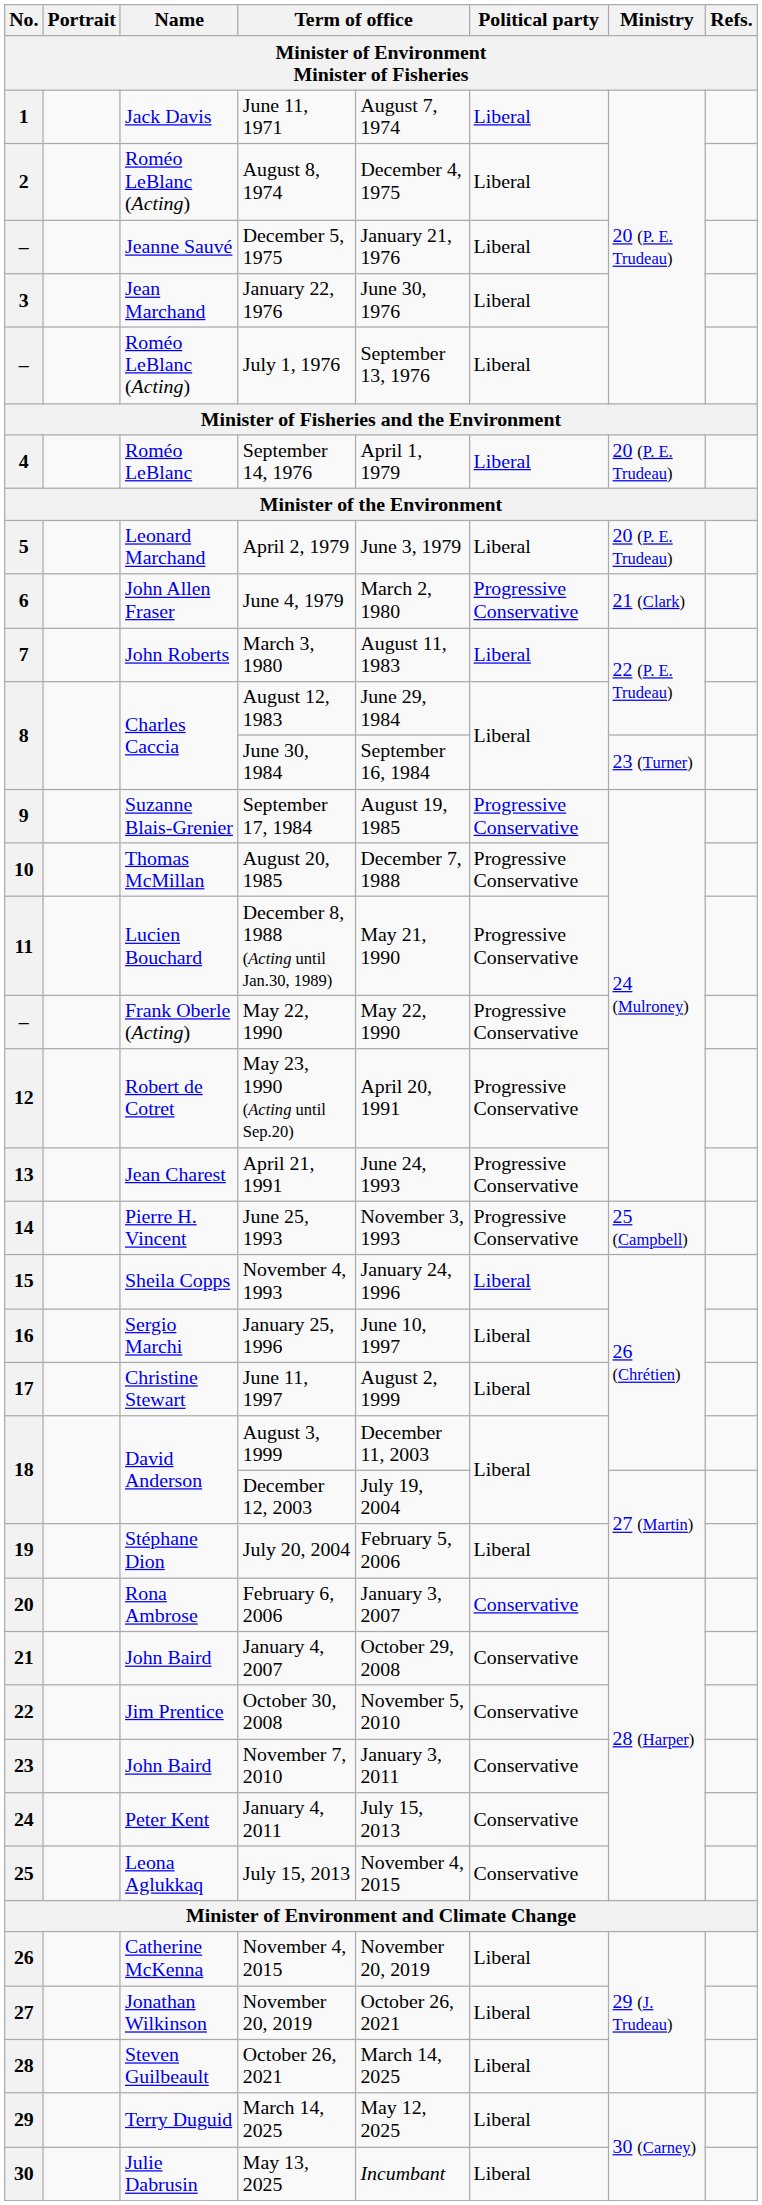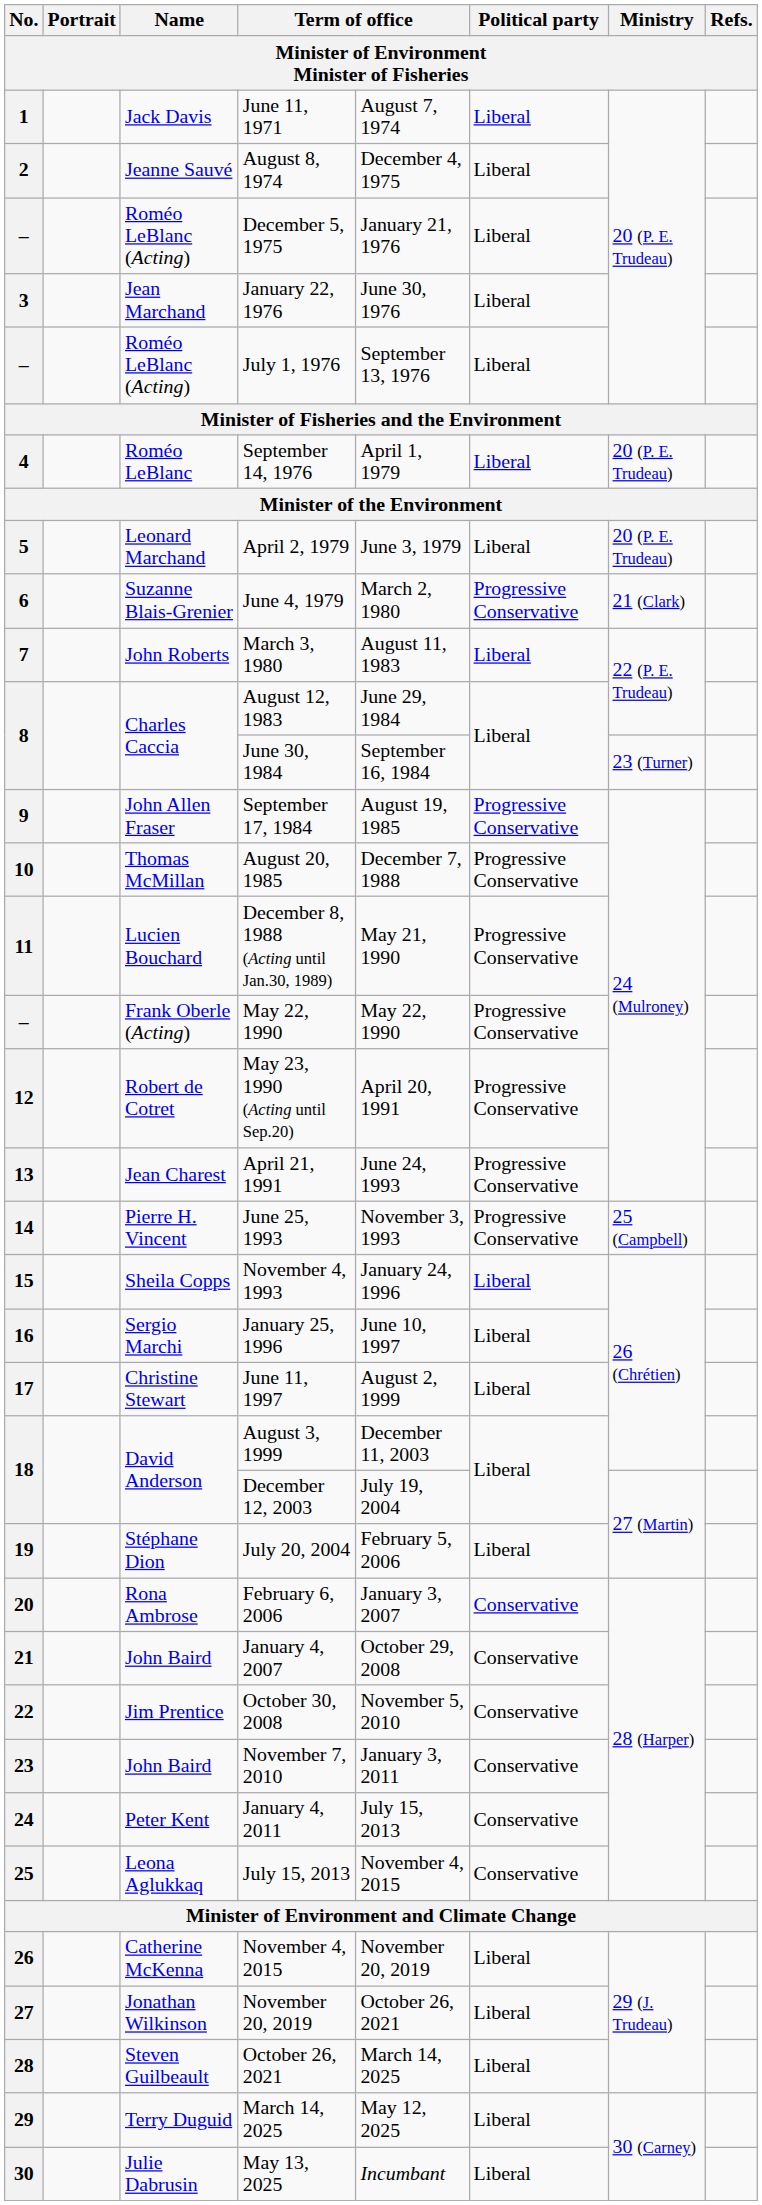(159, 181) Roméo LeBlanc (Acting) -> (179, 170) Jeanne Sauvé
(179, 246) Jeanne Sauvé -> (159, 235) Roméo LeBlanc (Acting)
(168, 600) John Allen Fraser -> (179, 600) Suzanne Blais-Grenier
(179, 815) Suzanne Blais-Grenier -> (168, 815) John Allen Fraser
